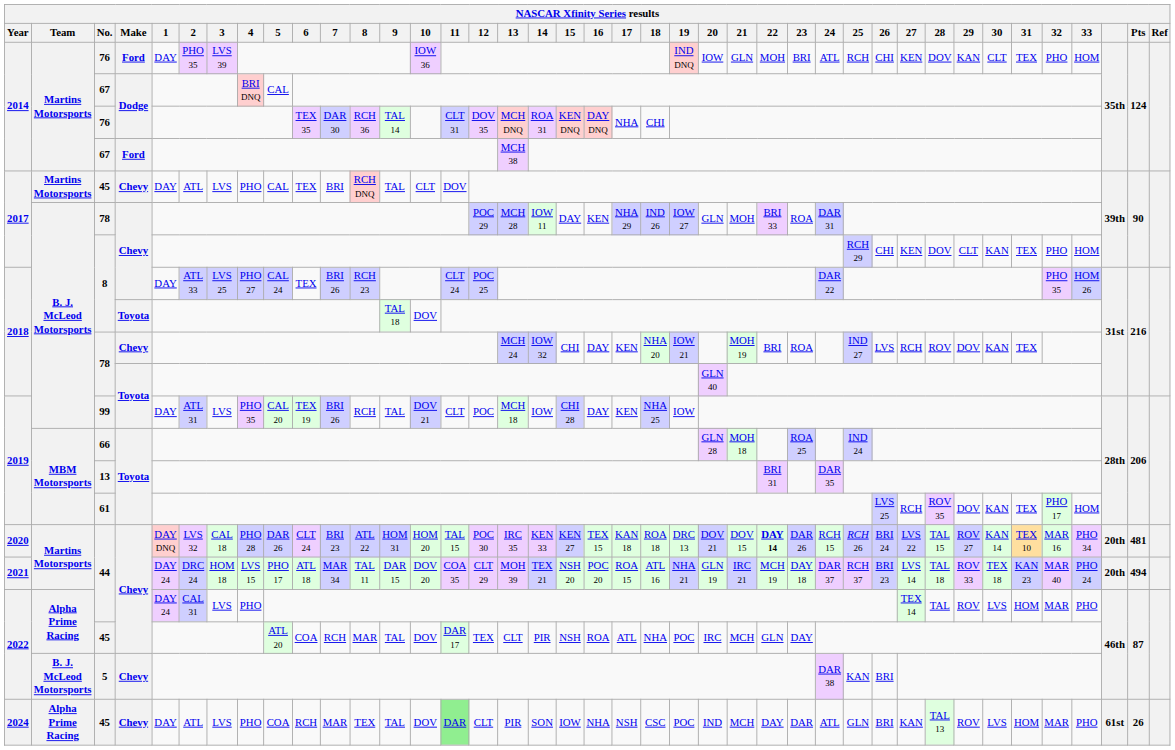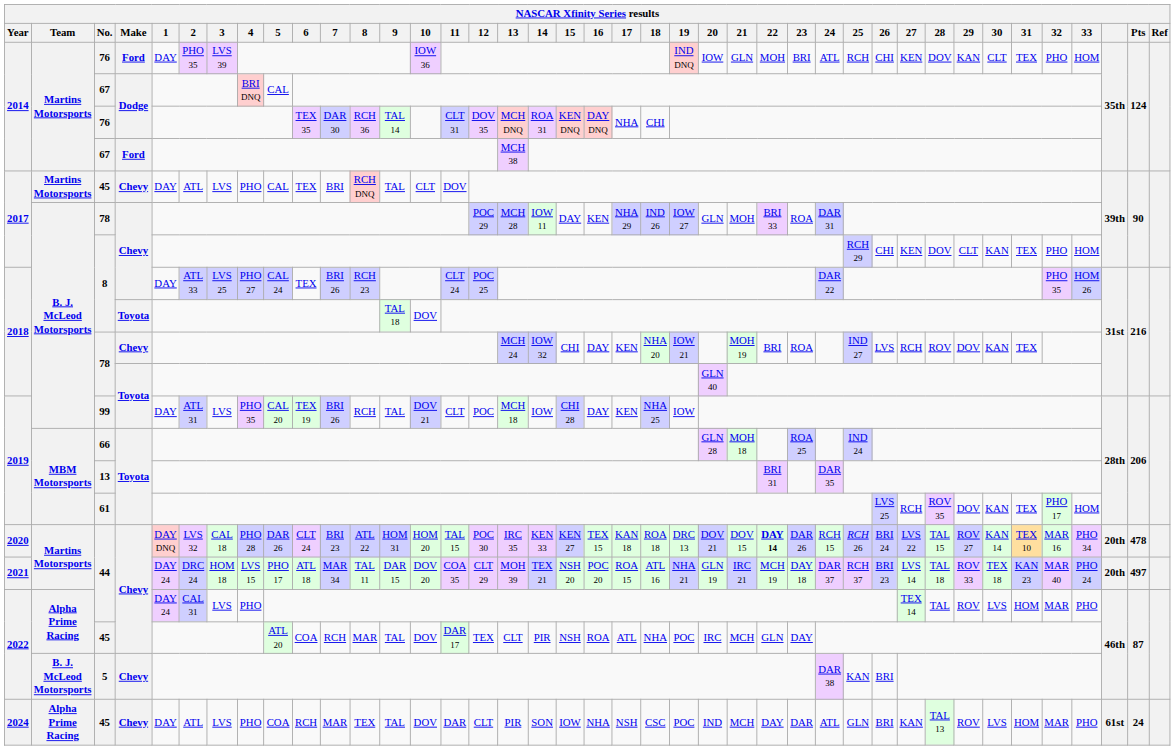(1138, 541) 481 -> (1138, 541) 478
(1138, 573) 494 -> (1138, 573) 497
(455, 722) lightgreen background -> (455, 722) no background
(1138, 722) 26 -> (1138, 722) 24
